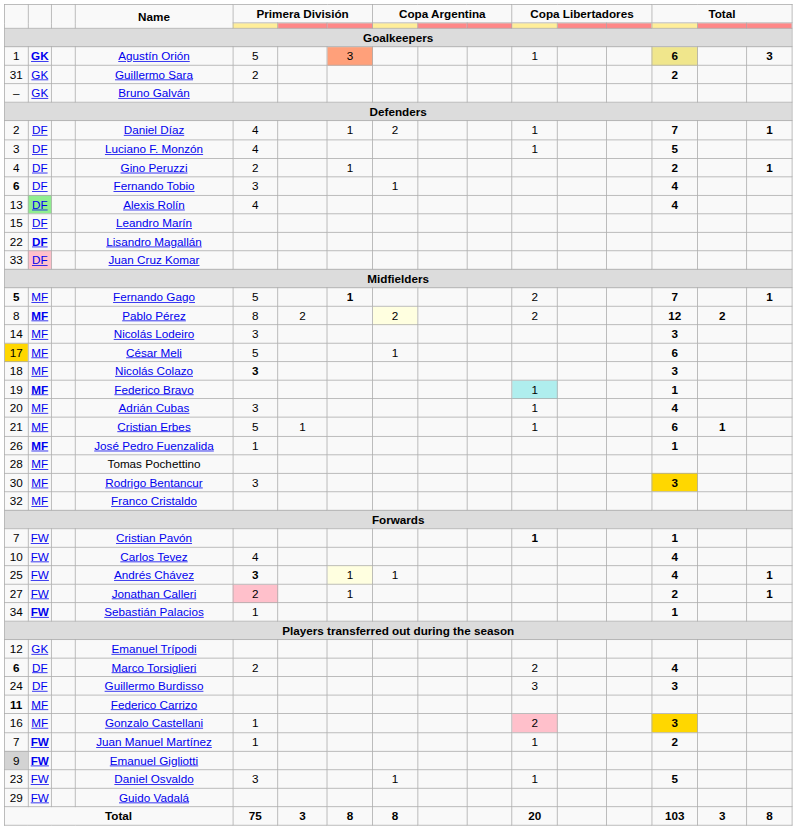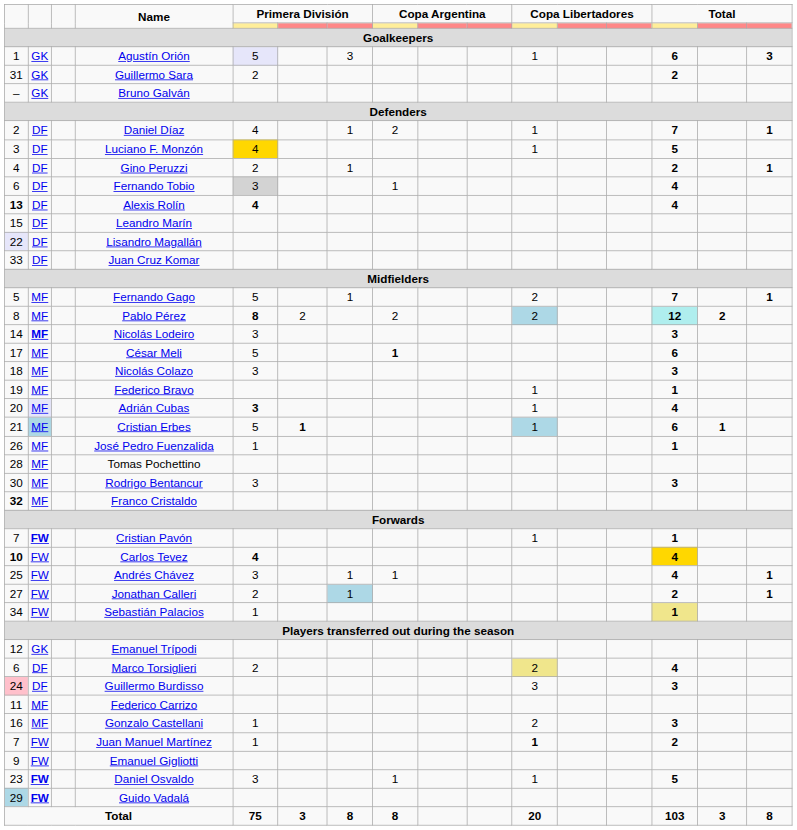(40, 56) bold -> (40, 56) normal
(255, 56) no background -> (255, 56) lavender background
(350, 56) lightsalmon background -> (350, 56) no background
(675, 56) khaki background -> (675, 56) no background
(255, 149) no background -> (255, 149) gold background
(16, 186) bold -> (16, 186) normal
(255, 186) no background -> (255, 186) lightgrey background
(16, 205) normal -> (16, 205) bold
(40, 205) lightgreen background -> (40, 205) no background
(255, 205) normal -> (255, 205) bold
(16, 242) no background -> (16, 242) lavender background
(40, 242) bold -> (40, 242) normal
(40, 260) pink background -> (40, 260) no background
(16, 297) bold -> (16, 297) normal
(350, 297) bold -> (350, 297) normal
(40, 316) bold -> (40, 316) normal
(255, 316) normal -> (255, 316) bold
(395, 316) lightyellow background -> (395, 316) no background
(535, 316) no background -> (535, 316) lightblue background
(675, 316) no background -> (675, 316) paleturquoise background
(40, 334) normal -> (40, 334) bold
(16, 353) gold background -> (16, 353) no background
(395, 353) normal -> (395, 353) bold
(255, 371) bold -> (255, 371) normal
(40, 390) bold -> (40, 390) normal
(535, 390) paleturquoise background -> (535, 390) no background
(40, 408) no background -> (40, 408) lavender background
(255, 408) normal -> (255, 408) bold
(40, 427) no background -> (40, 427) lightblue background
(303, 427) normal -> (303, 427) bold
(535, 427) no background -> (535, 427) lightblue background
(40, 445) bold -> (40, 445) normal
(675, 482) gold background -> (675, 482) no background
(16, 501) normal -> (16, 501) bold
(40, 538) normal -> (40, 538) bold
(535, 538) bold -> (535, 538) normal
(16, 557) normal -> (16, 557) bold
(255, 557) normal -> (255, 557) bold
(675, 557) no background -> (675, 557) gold background
(255, 575) bold -> (255, 575) normal
(350, 575) lightyellow background -> (350, 575) no background
(255, 594) pink background -> (255, 594) no background
(350, 594) no background -> (350, 594) lightblue background
(40, 612) bold -> (40, 612) normal
(675, 612) no background -> (675, 612) khaki background
(16, 668) bold -> (16, 668) normal
(535, 668) no background -> (535, 668) khaki background
(16, 686) no background -> (16, 686) pink background
(16, 705) bold -> (16, 705) normal
(535, 723) pink background -> (535, 723) no background
(675, 723) gold background -> (675, 723) no background
(40, 742) bold -> (40, 742) normal
(535, 742) normal -> (535, 742) bold
(16, 760) lightgrey background -> (16, 760) no background
(40, 760) bold -> (40, 760) normal
(40, 779) normal -> (40, 779) bold
(16, 797) no background -> (16, 797) lightblue background
(40, 797) normal -> (40, 797) bold
